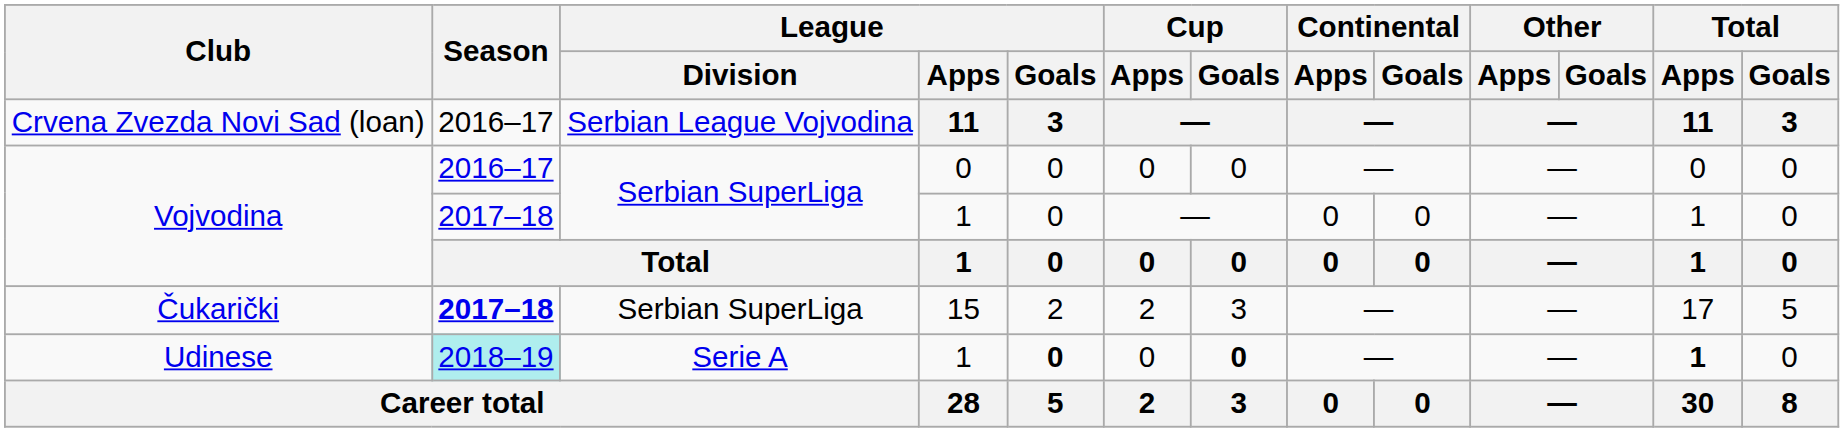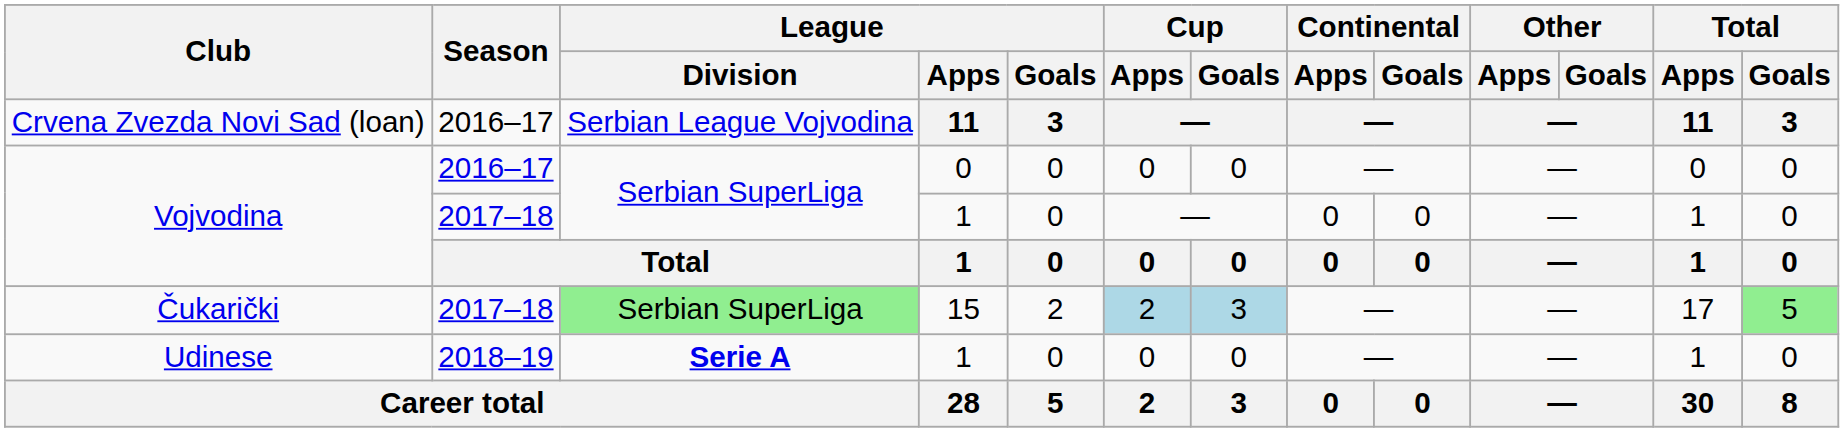(496, 309) bold -> (496, 309) normal
(740, 309) no background -> (740, 309) lightgreen background
(1147, 309) no background -> (1147, 309) lightblue background
(1239, 309) no background -> (1239, 309) lightblue background
(1790, 309) no background -> (1790, 309) lightgreen background
(496, 356) paleturquoise background -> (496, 356) no background
(740, 356) normal -> (740, 356) bold
(1055, 356) bold -> (1055, 356) normal
(1239, 356) bold -> (1239, 356) normal
(1698, 356) bold -> (1698, 356) normal
